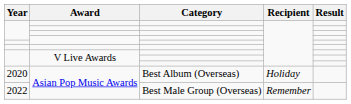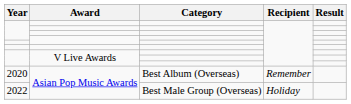(283, 74) Holiday -> (288, 74) Remember
(288, 90) Remember -> (283, 90) Holiday
